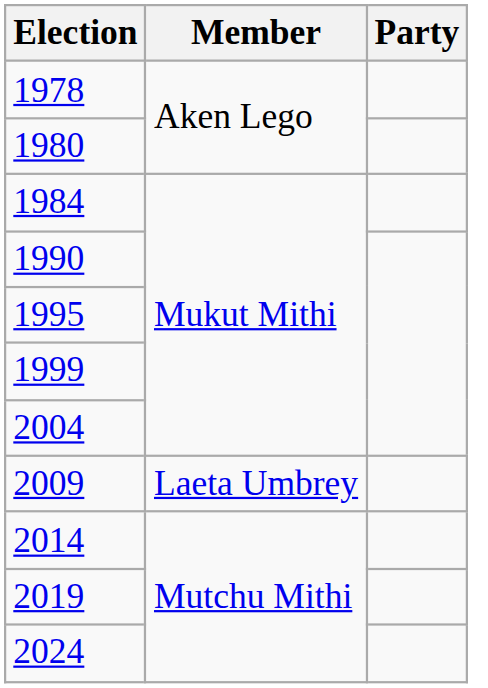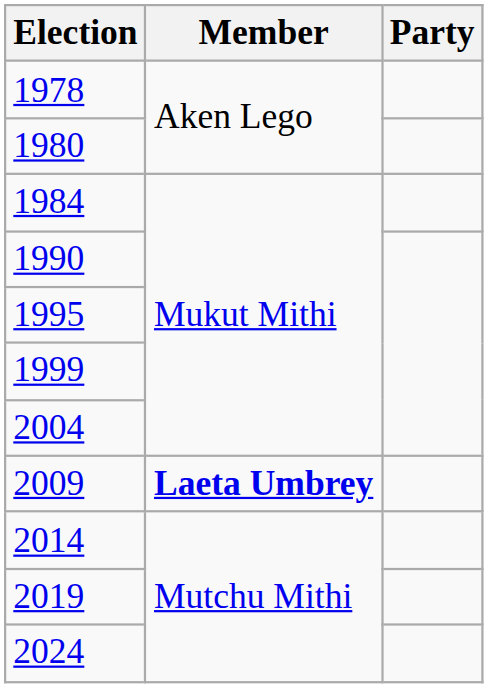(256, 483) normal -> (264, 483) bold
